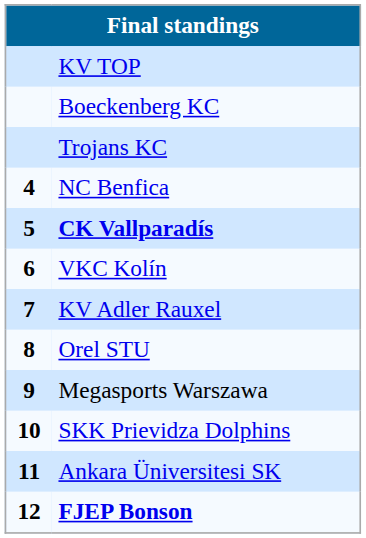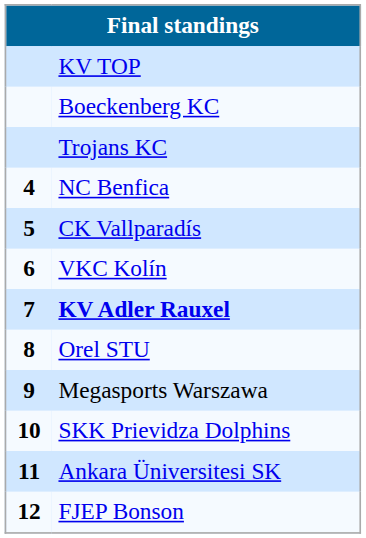(136, 228) bold -> (130, 228) normal
(140, 309) normal -> (144, 309) bold
(126, 511) bold -> (121, 511) normal
